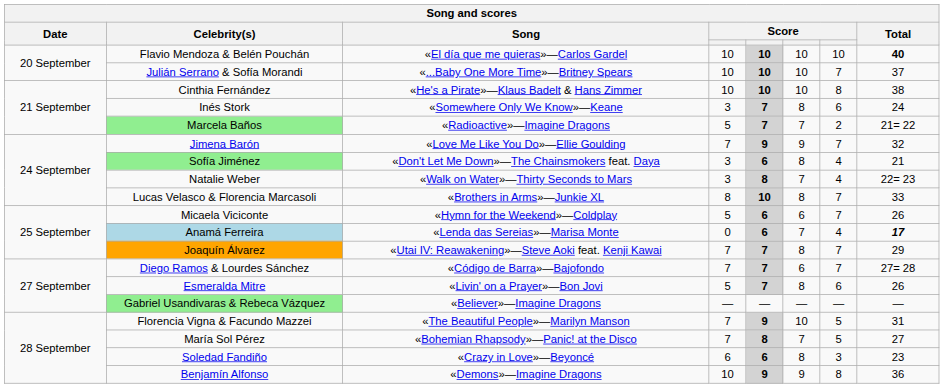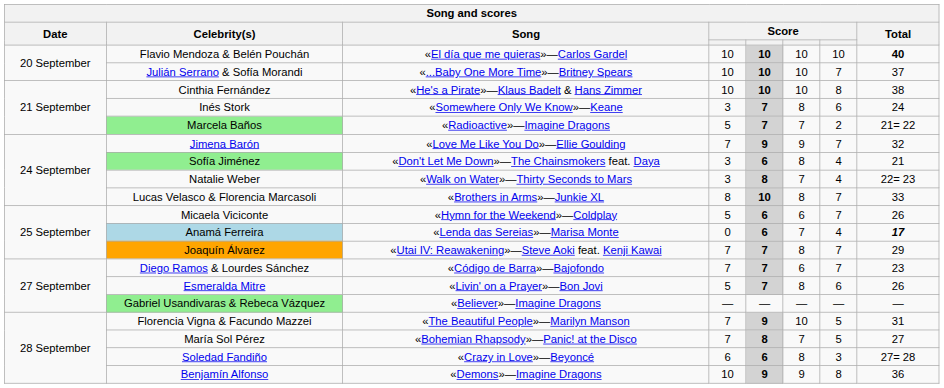(898, 268) 27= 28 -> (898, 268) 23
(898, 357) 23 -> (898, 357) 27= 28
